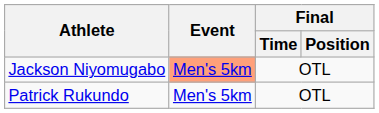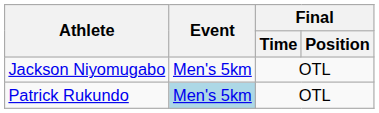(212, 70) lightsalmon background -> (212, 70) no background
(212, 96) no background -> (212, 96) lightblue background
